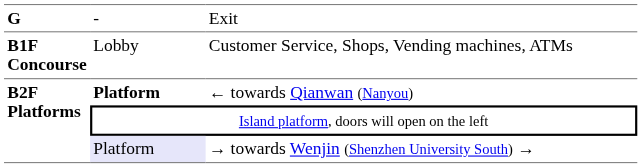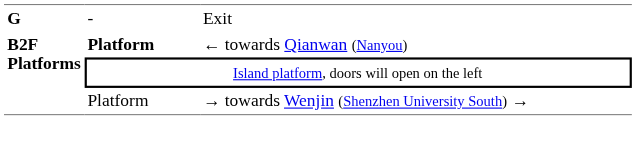- row: (391, 45)
(124, 148) lavender background -> (118, 100) no background
